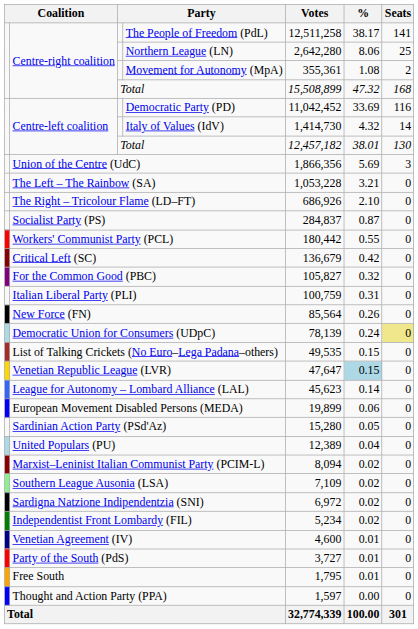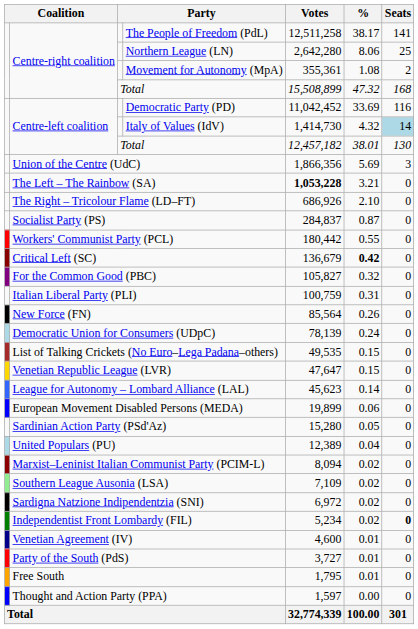(405, 126) no background -> (405, 126) lightblue background
(318, 182) normal -> (318, 182) bold
(369, 257) normal -> (369, 257) bold
(408, 333) khaki background -> (408, 333) no background
(369, 370) lightblue background -> (369, 370) no background
(408, 520) normal -> (408, 520) bold
